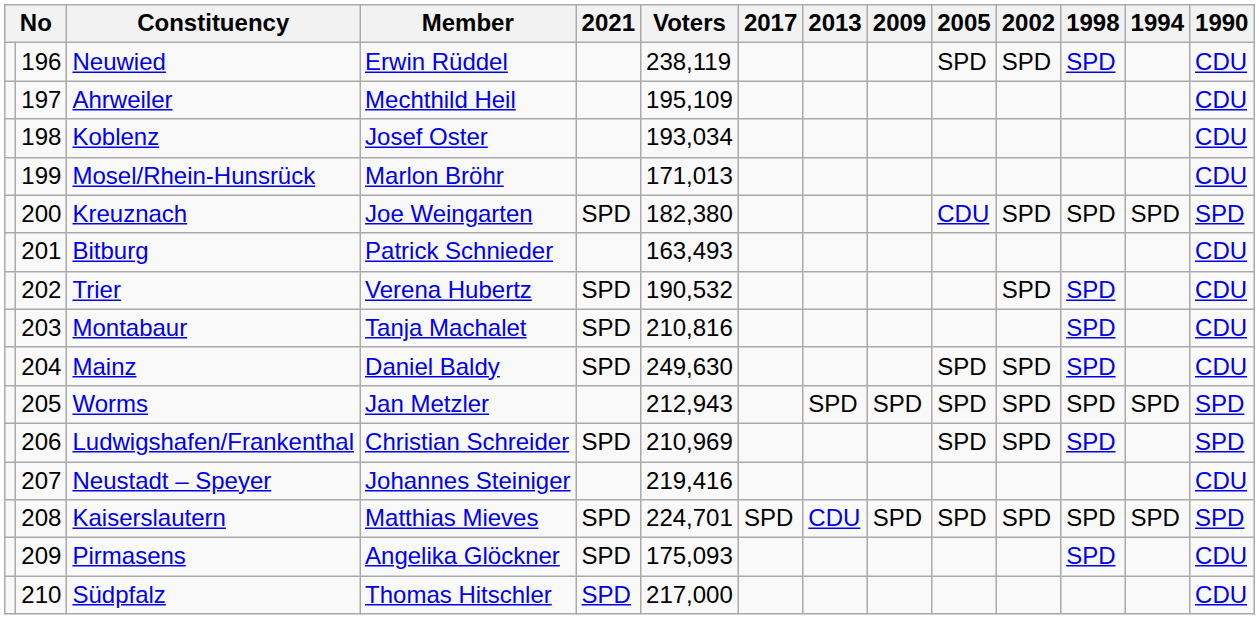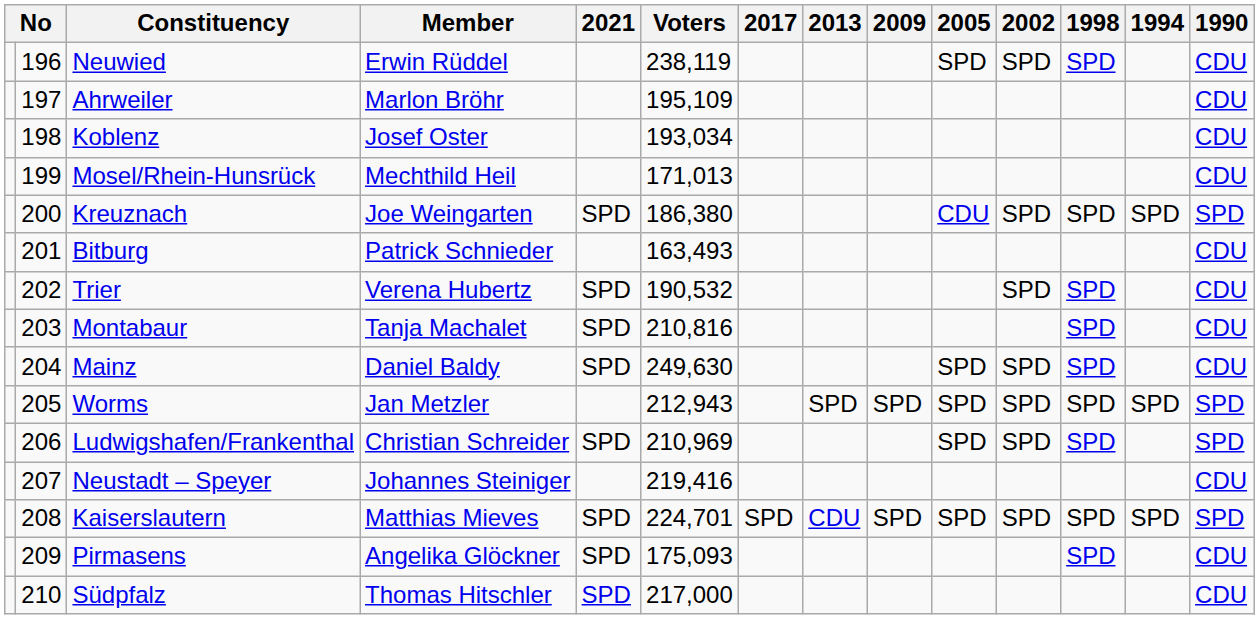(440, 99) Mechthild Heil -> (434, 99) Marlon Bröhr
(434, 175) Marlon Bröhr -> (440, 175) Mechthild Heil
(689, 213) 182,380 -> (689, 213) 186,380
